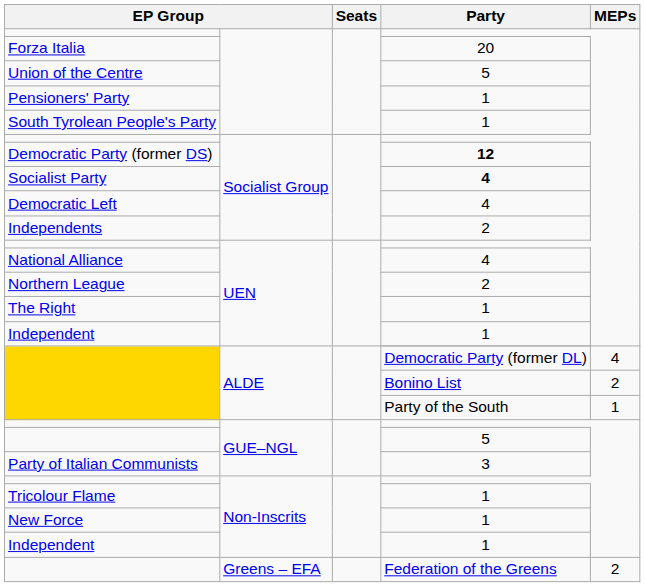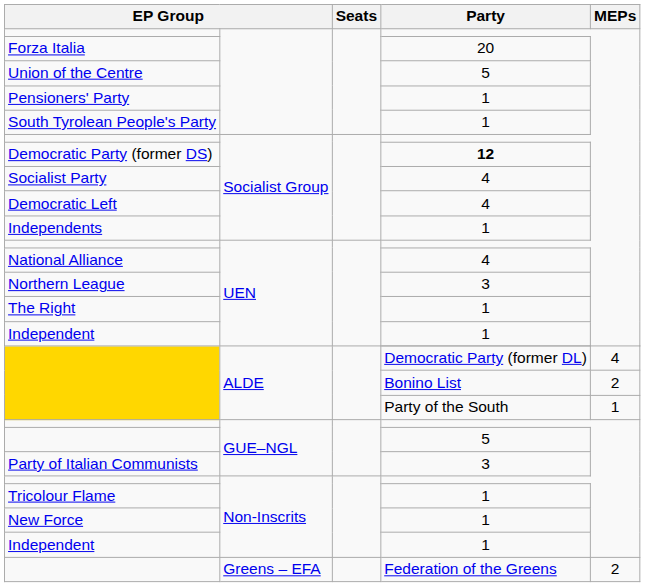(486, 178) bold -> (486, 178) normal
(486, 228) 2 -> (486, 228) 1
(486, 284) 2 -> (486, 284) 3
